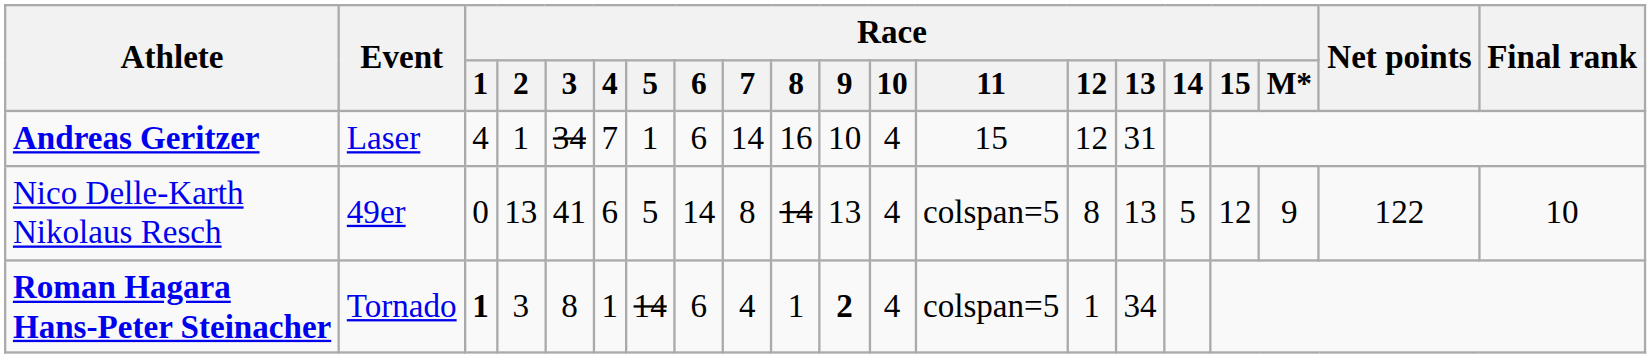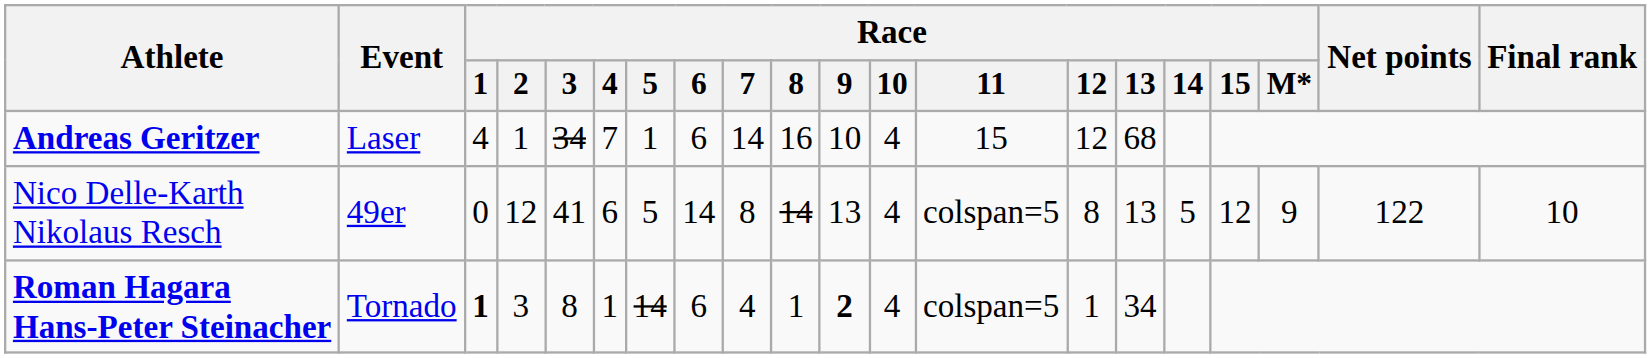(1140, 138) 31 -> (1140, 138) 68
(521, 212) 13 -> (521, 212) 12
